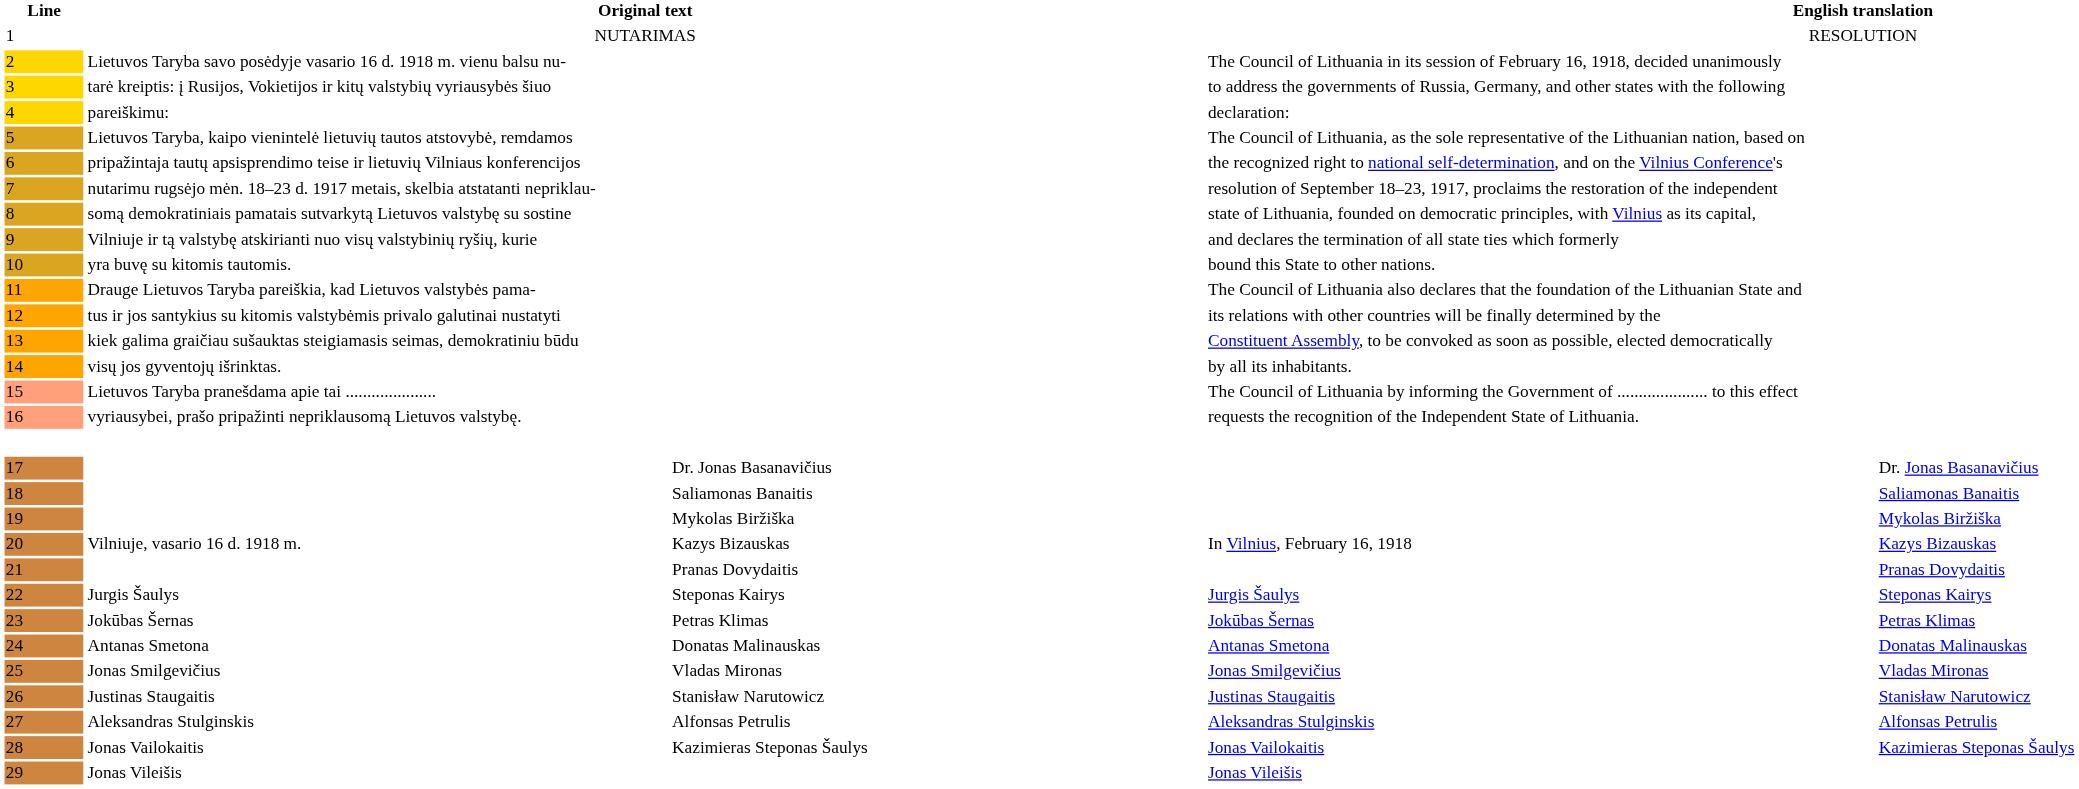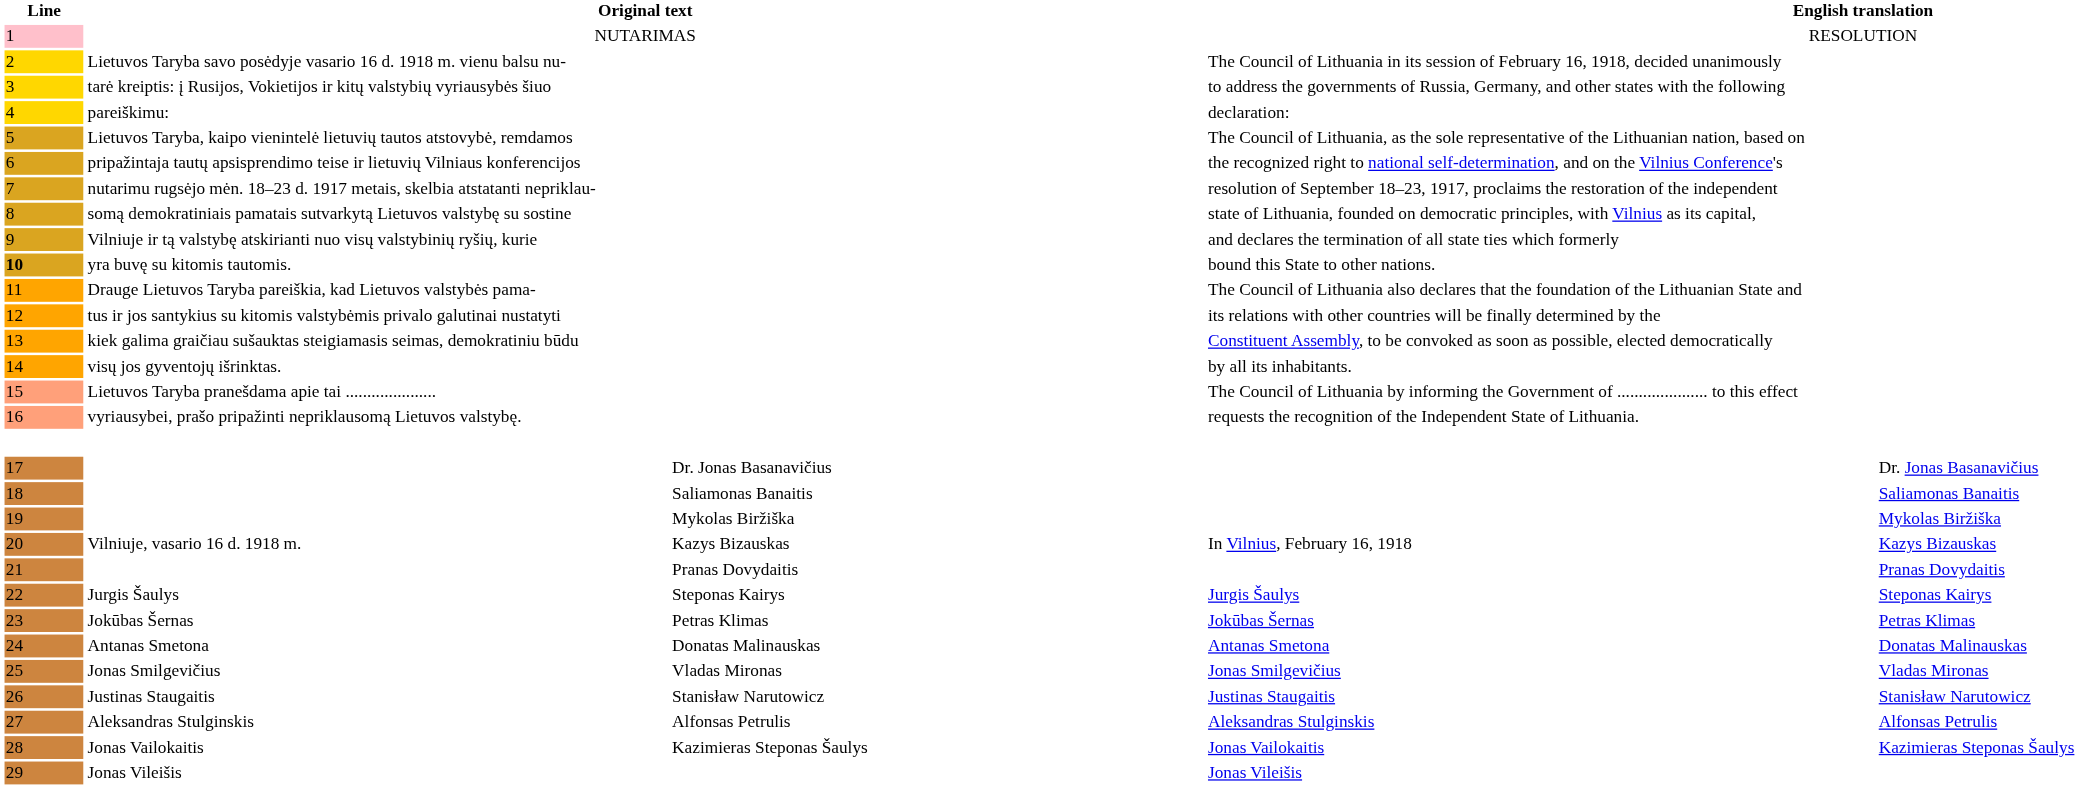(10, 36) no background -> (10, 36) pink background
(14, 264) normal -> (14, 264) bold
